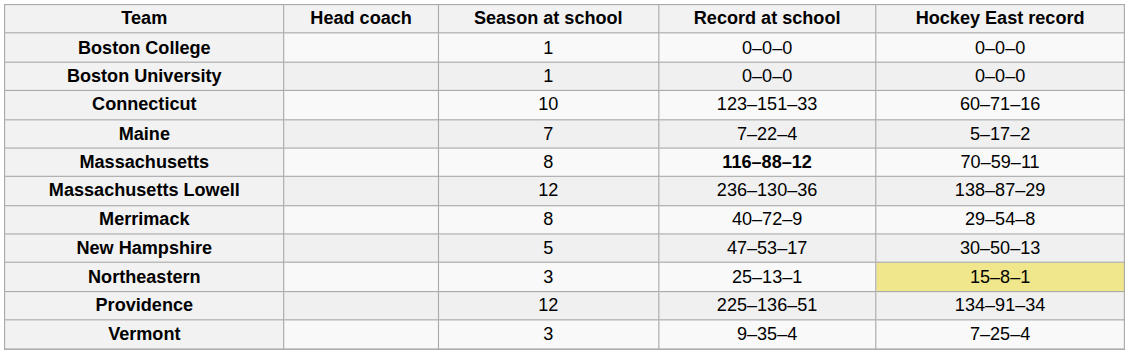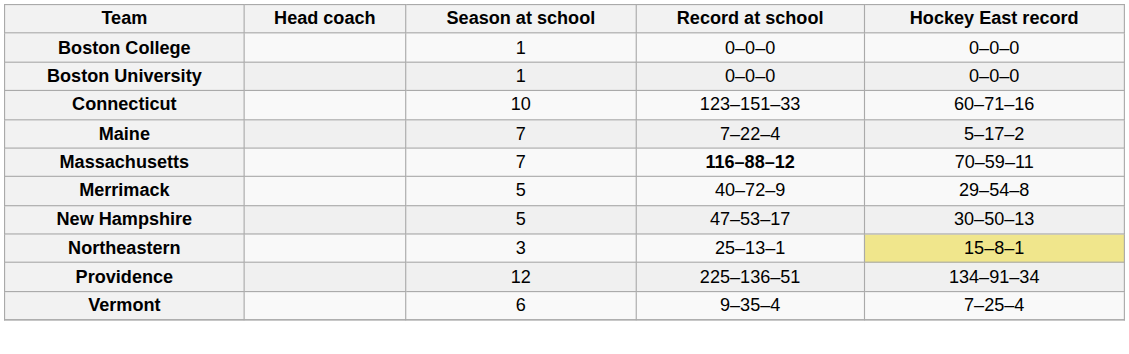(548, 162) 8 -> (521, 162) 7
- row: (144, 190)
(548, 219) 8 -> (521, 190) 5
(548, 334) 3 -> (521, 305) 6
